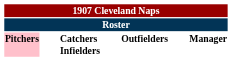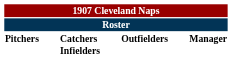(22, 39) pink background -> (22, 39) no background
